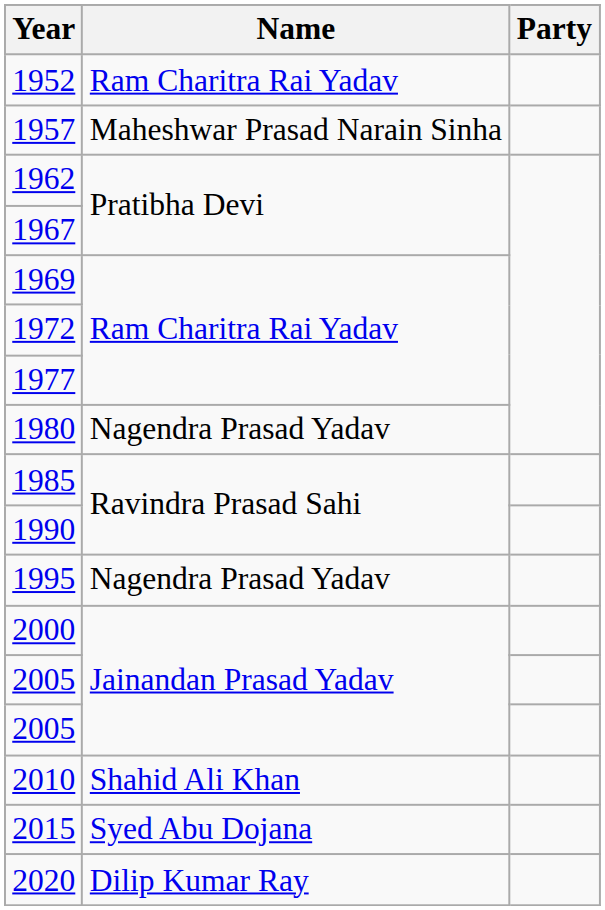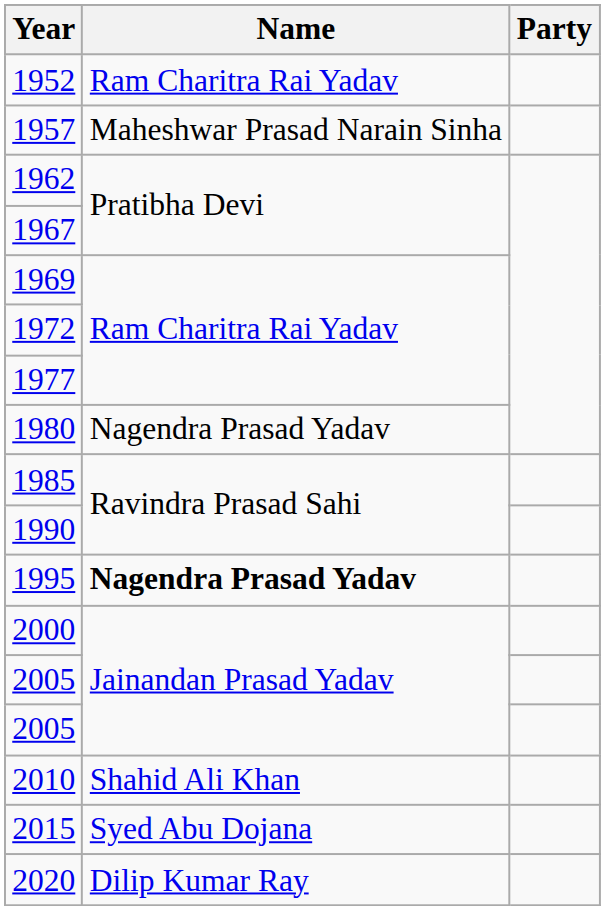(240, 579) normal -> (253, 579) bold
